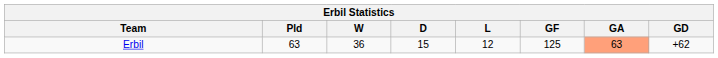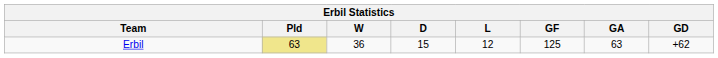(294, 45) no background -> (294, 45) khaki background
(617, 45) lightsalmon background -> (617, 45) no background
